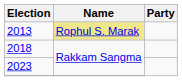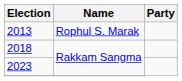(97, 31) khaki background -> (97, 31) no background
